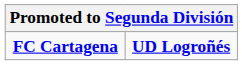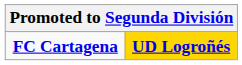(181, 45) no background -> (181, 45) gold background
